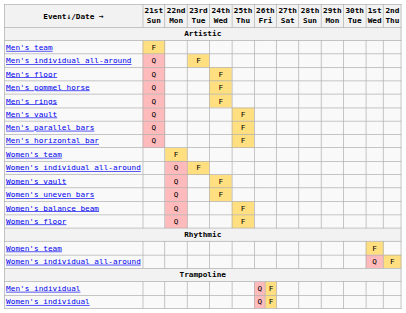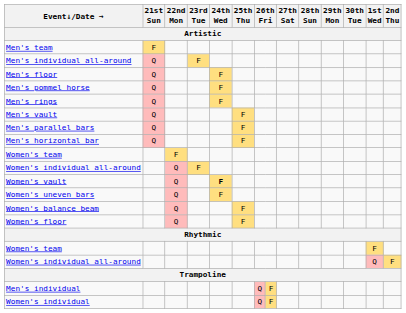(221, 181) normal -> (221, 181) bold
